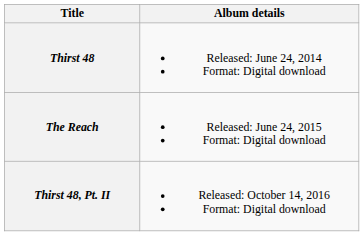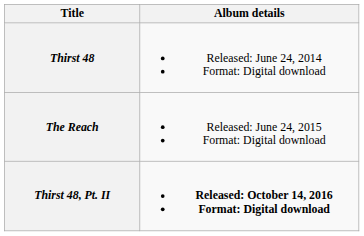(249, 203) normal -> (249, 203) bold
